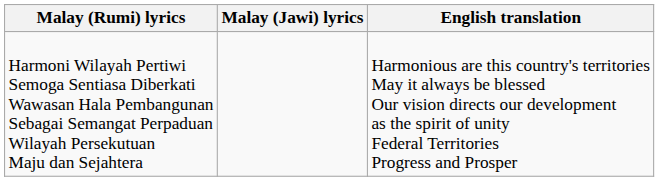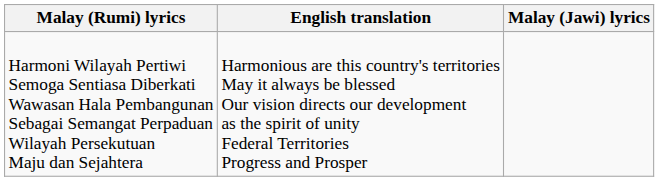columns swapped: (292, 18) <-> (511, 18)
